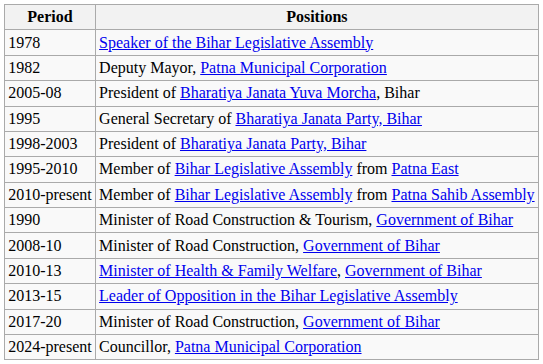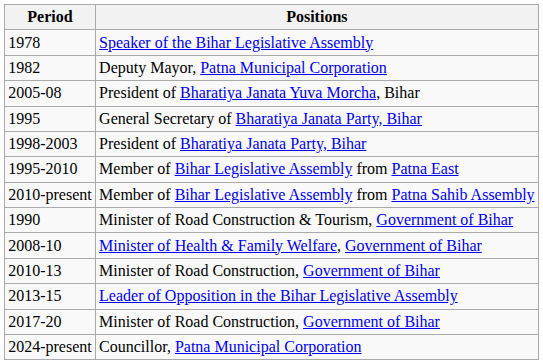(270, 245) Minister of Road Construction, Government of Bihar -> (290, 245) Minister of Health & Family Welfare, Government of Bihar
(290, 270) Minister of Health & Family Welfare, Government of Bihar -> (270, 270) Minister of Road Construction, Government of Bihar
